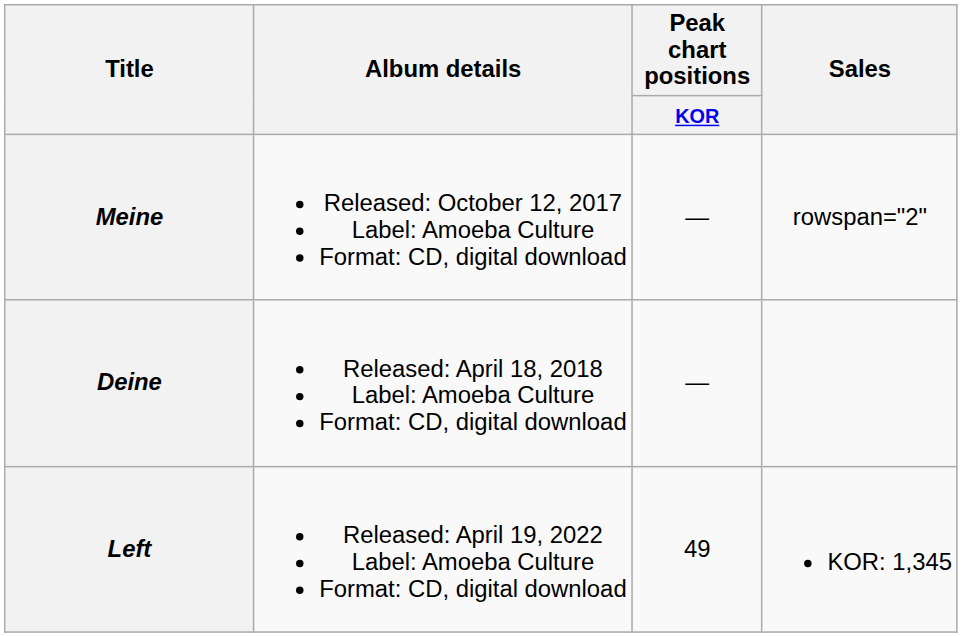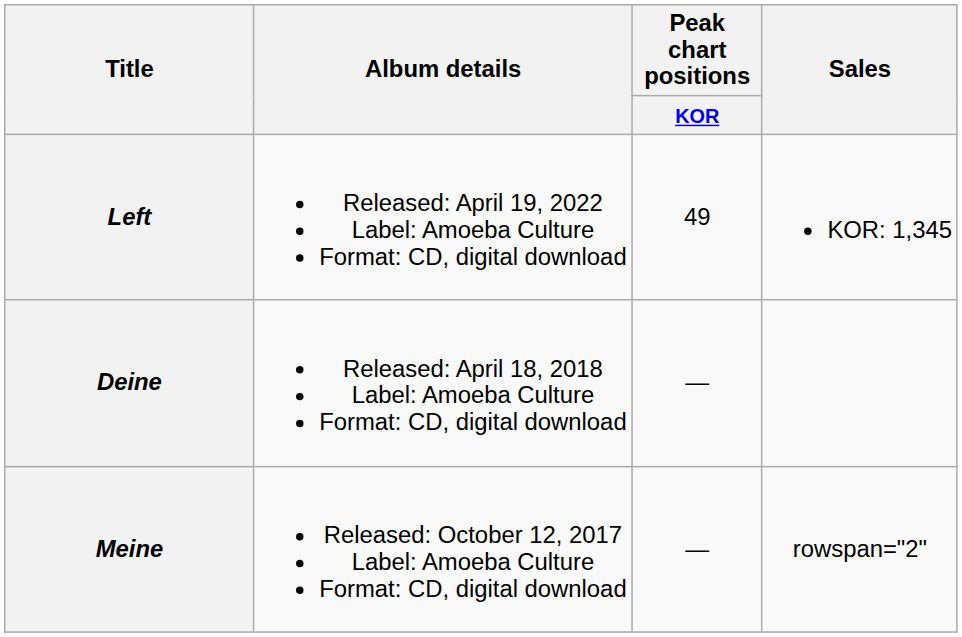rows swapped: (129, 216) <-> (129, 548)
